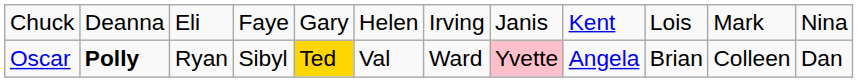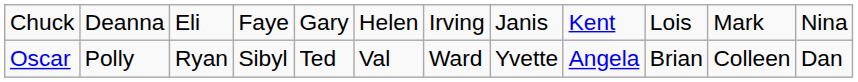(112, 58) bold -> (109, 58) normal
(318, 58) gold background -> (318, 58) no background
(527, 58) pink background -> (527, 58) no background
